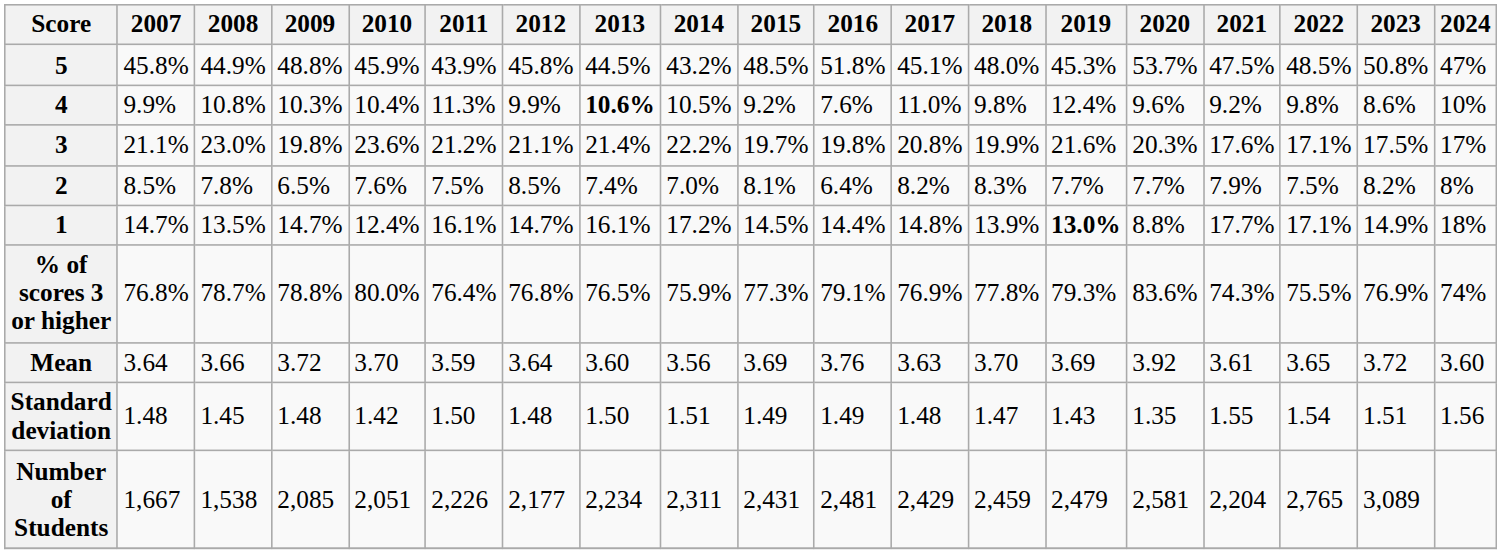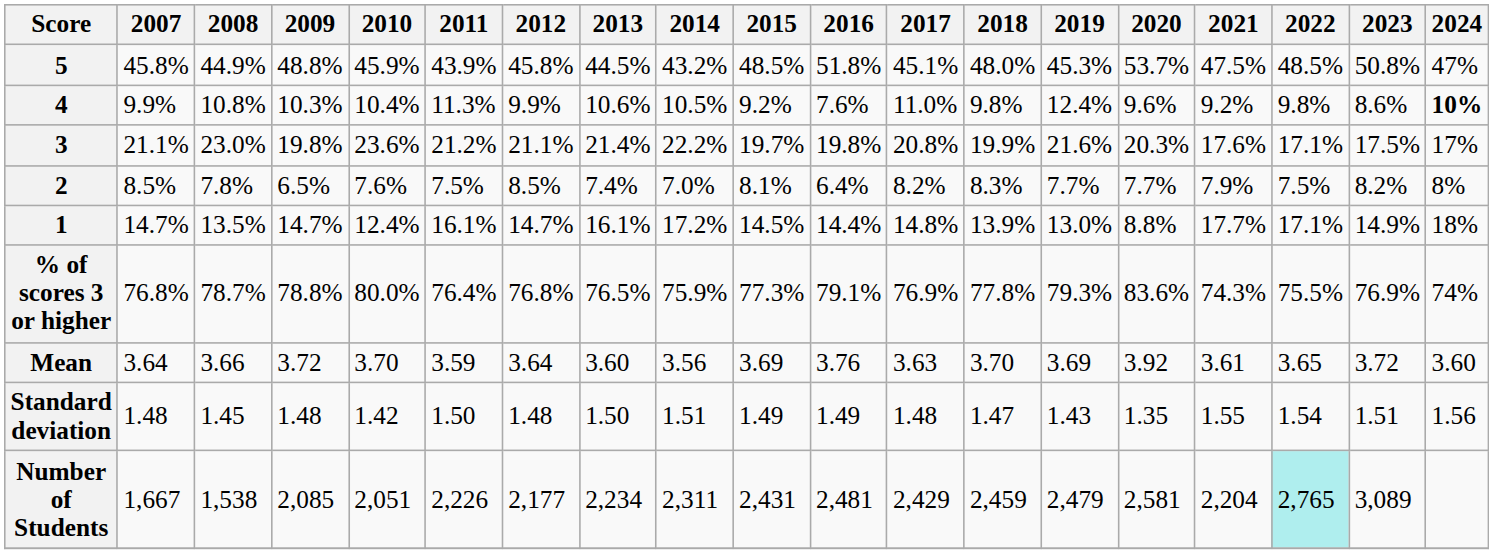(620, 104) bold -> (618, 104) normal
(1463, 104) normal -> (1457, 104) bold
(1086, 225) bold -> (1079, 225) normal
(1315, 499) no background -> (1306, 499) paleturquoise background
